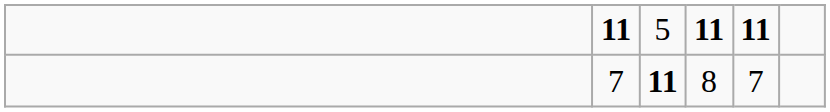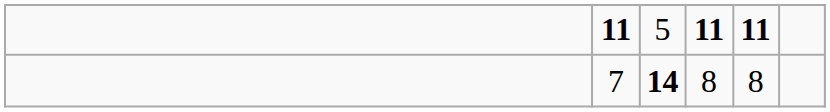(663, 80) 11 -> (663, 80) 14
(756, 80) 7 -> (756, 80) 8
